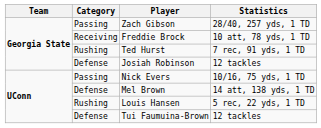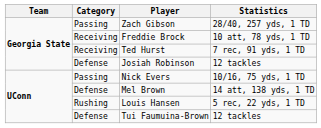(91, 50) Rushing -> (96, 50) Receiving
